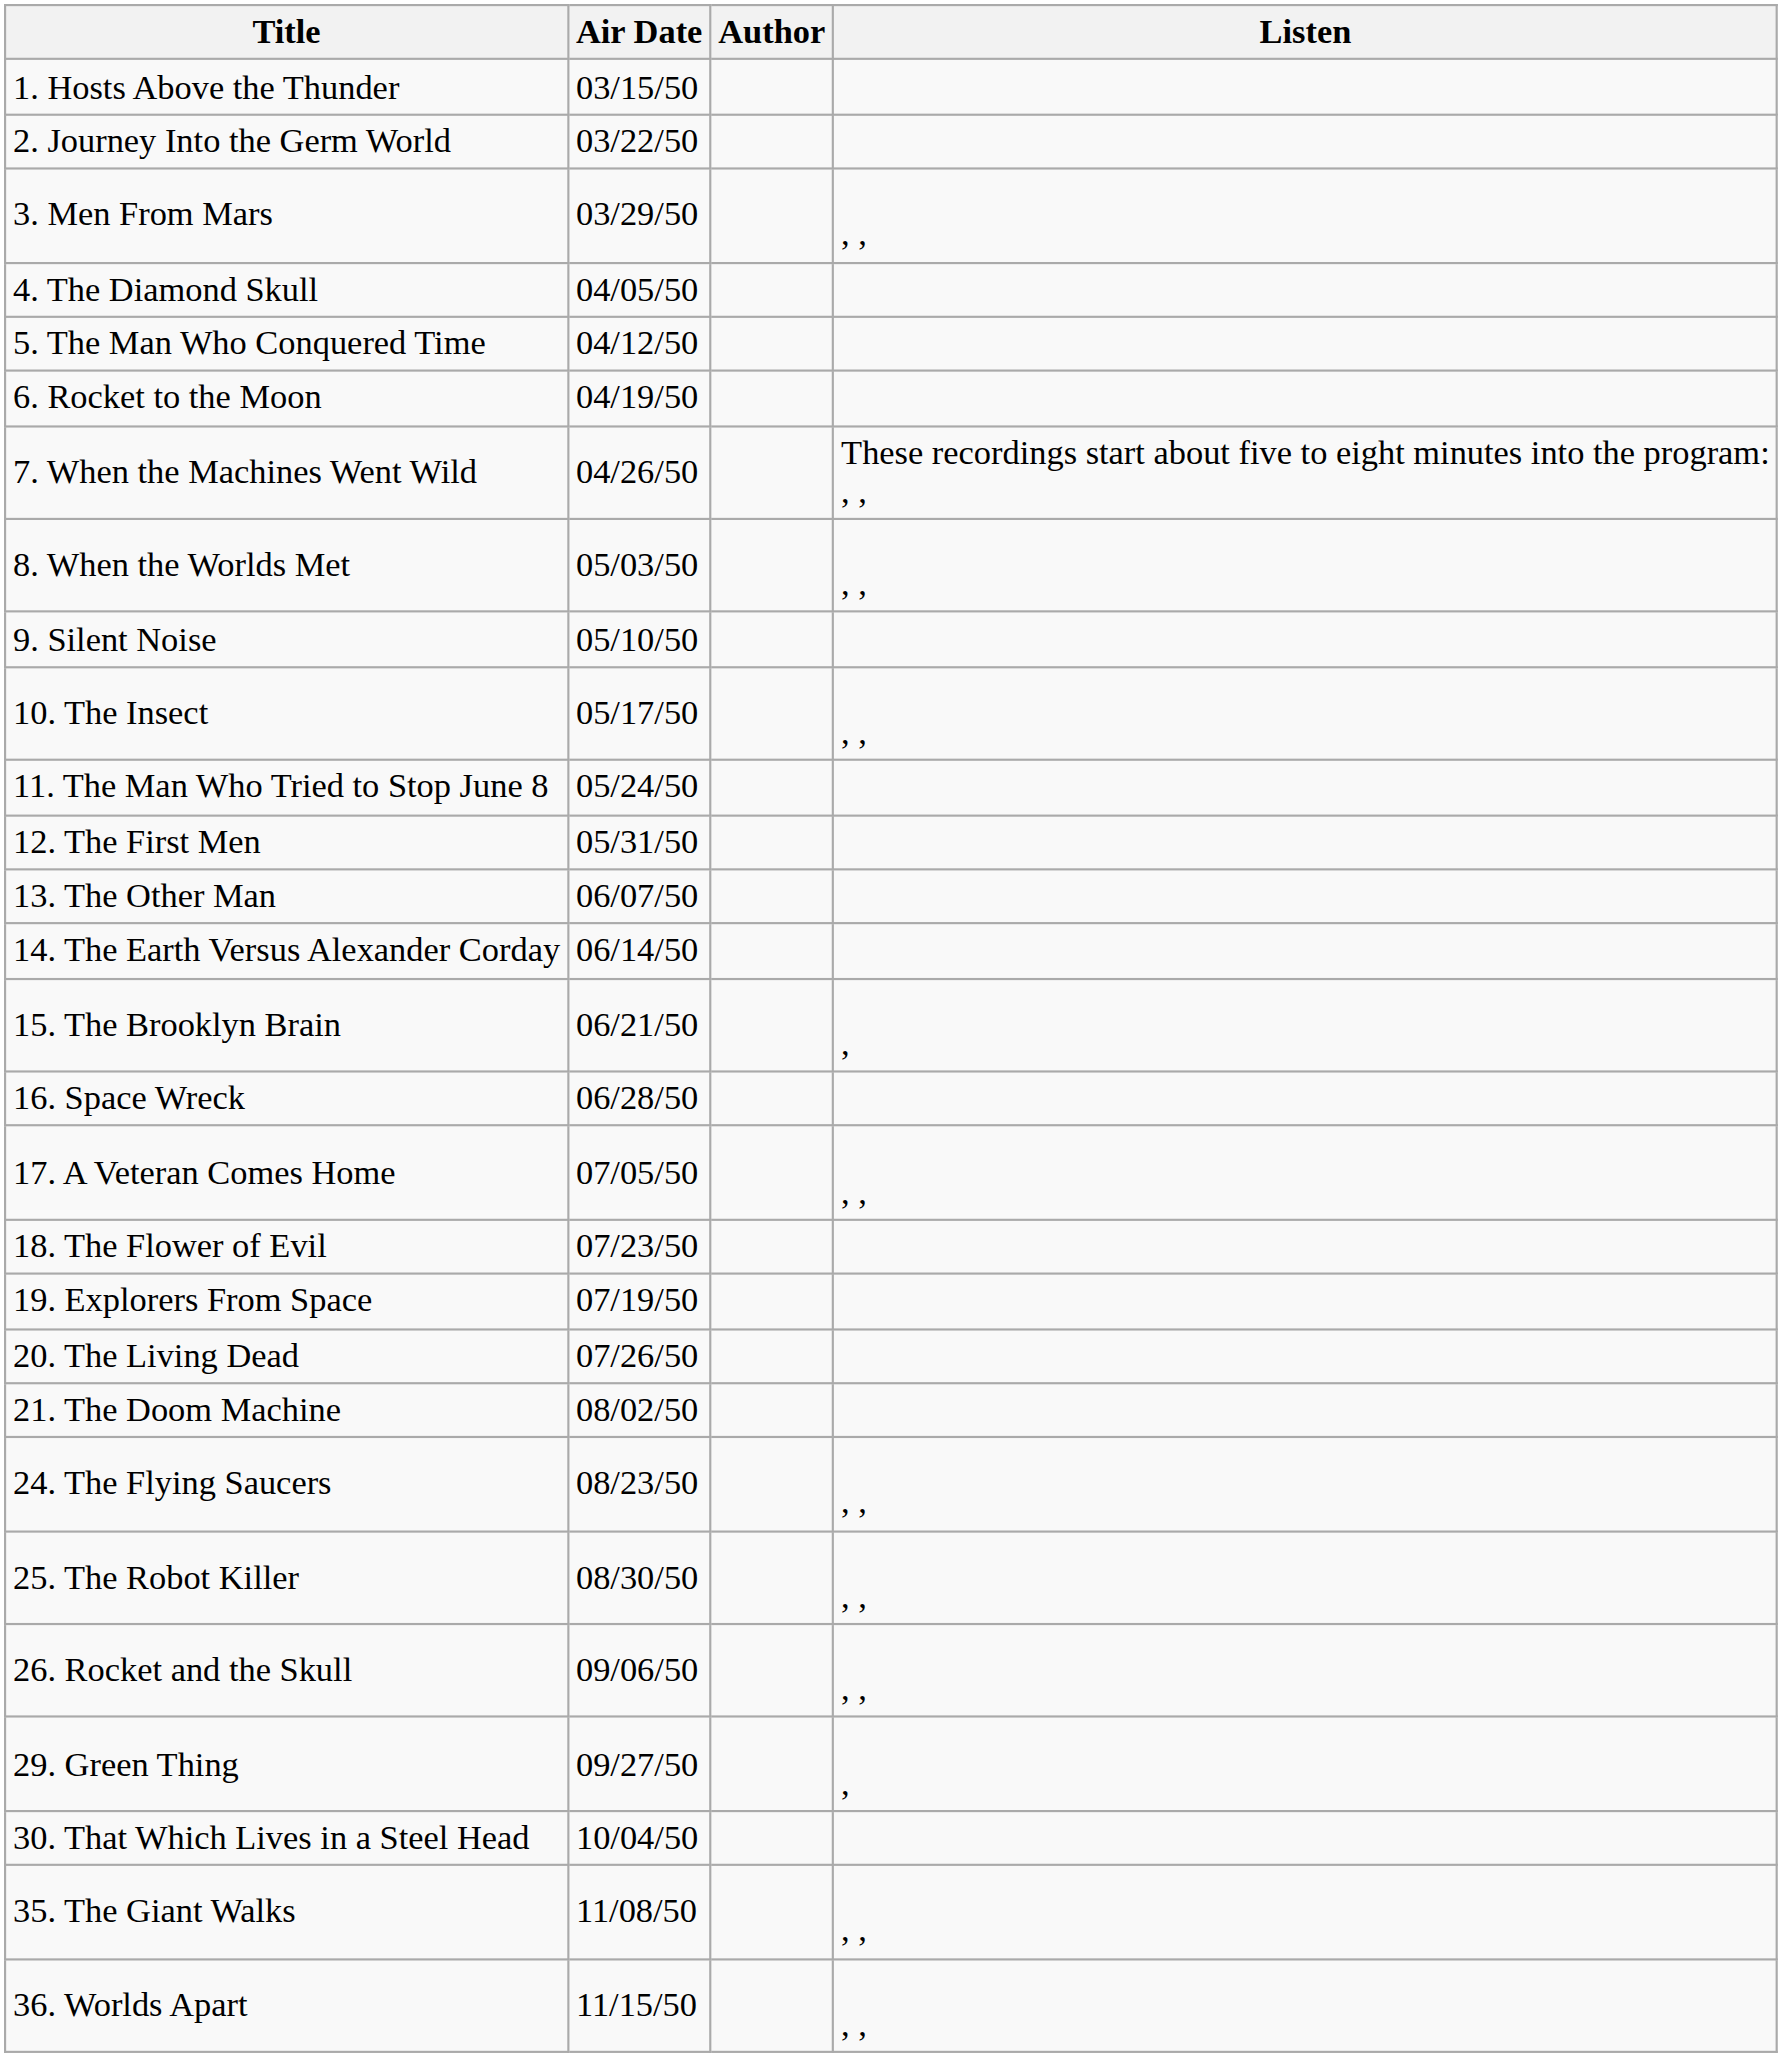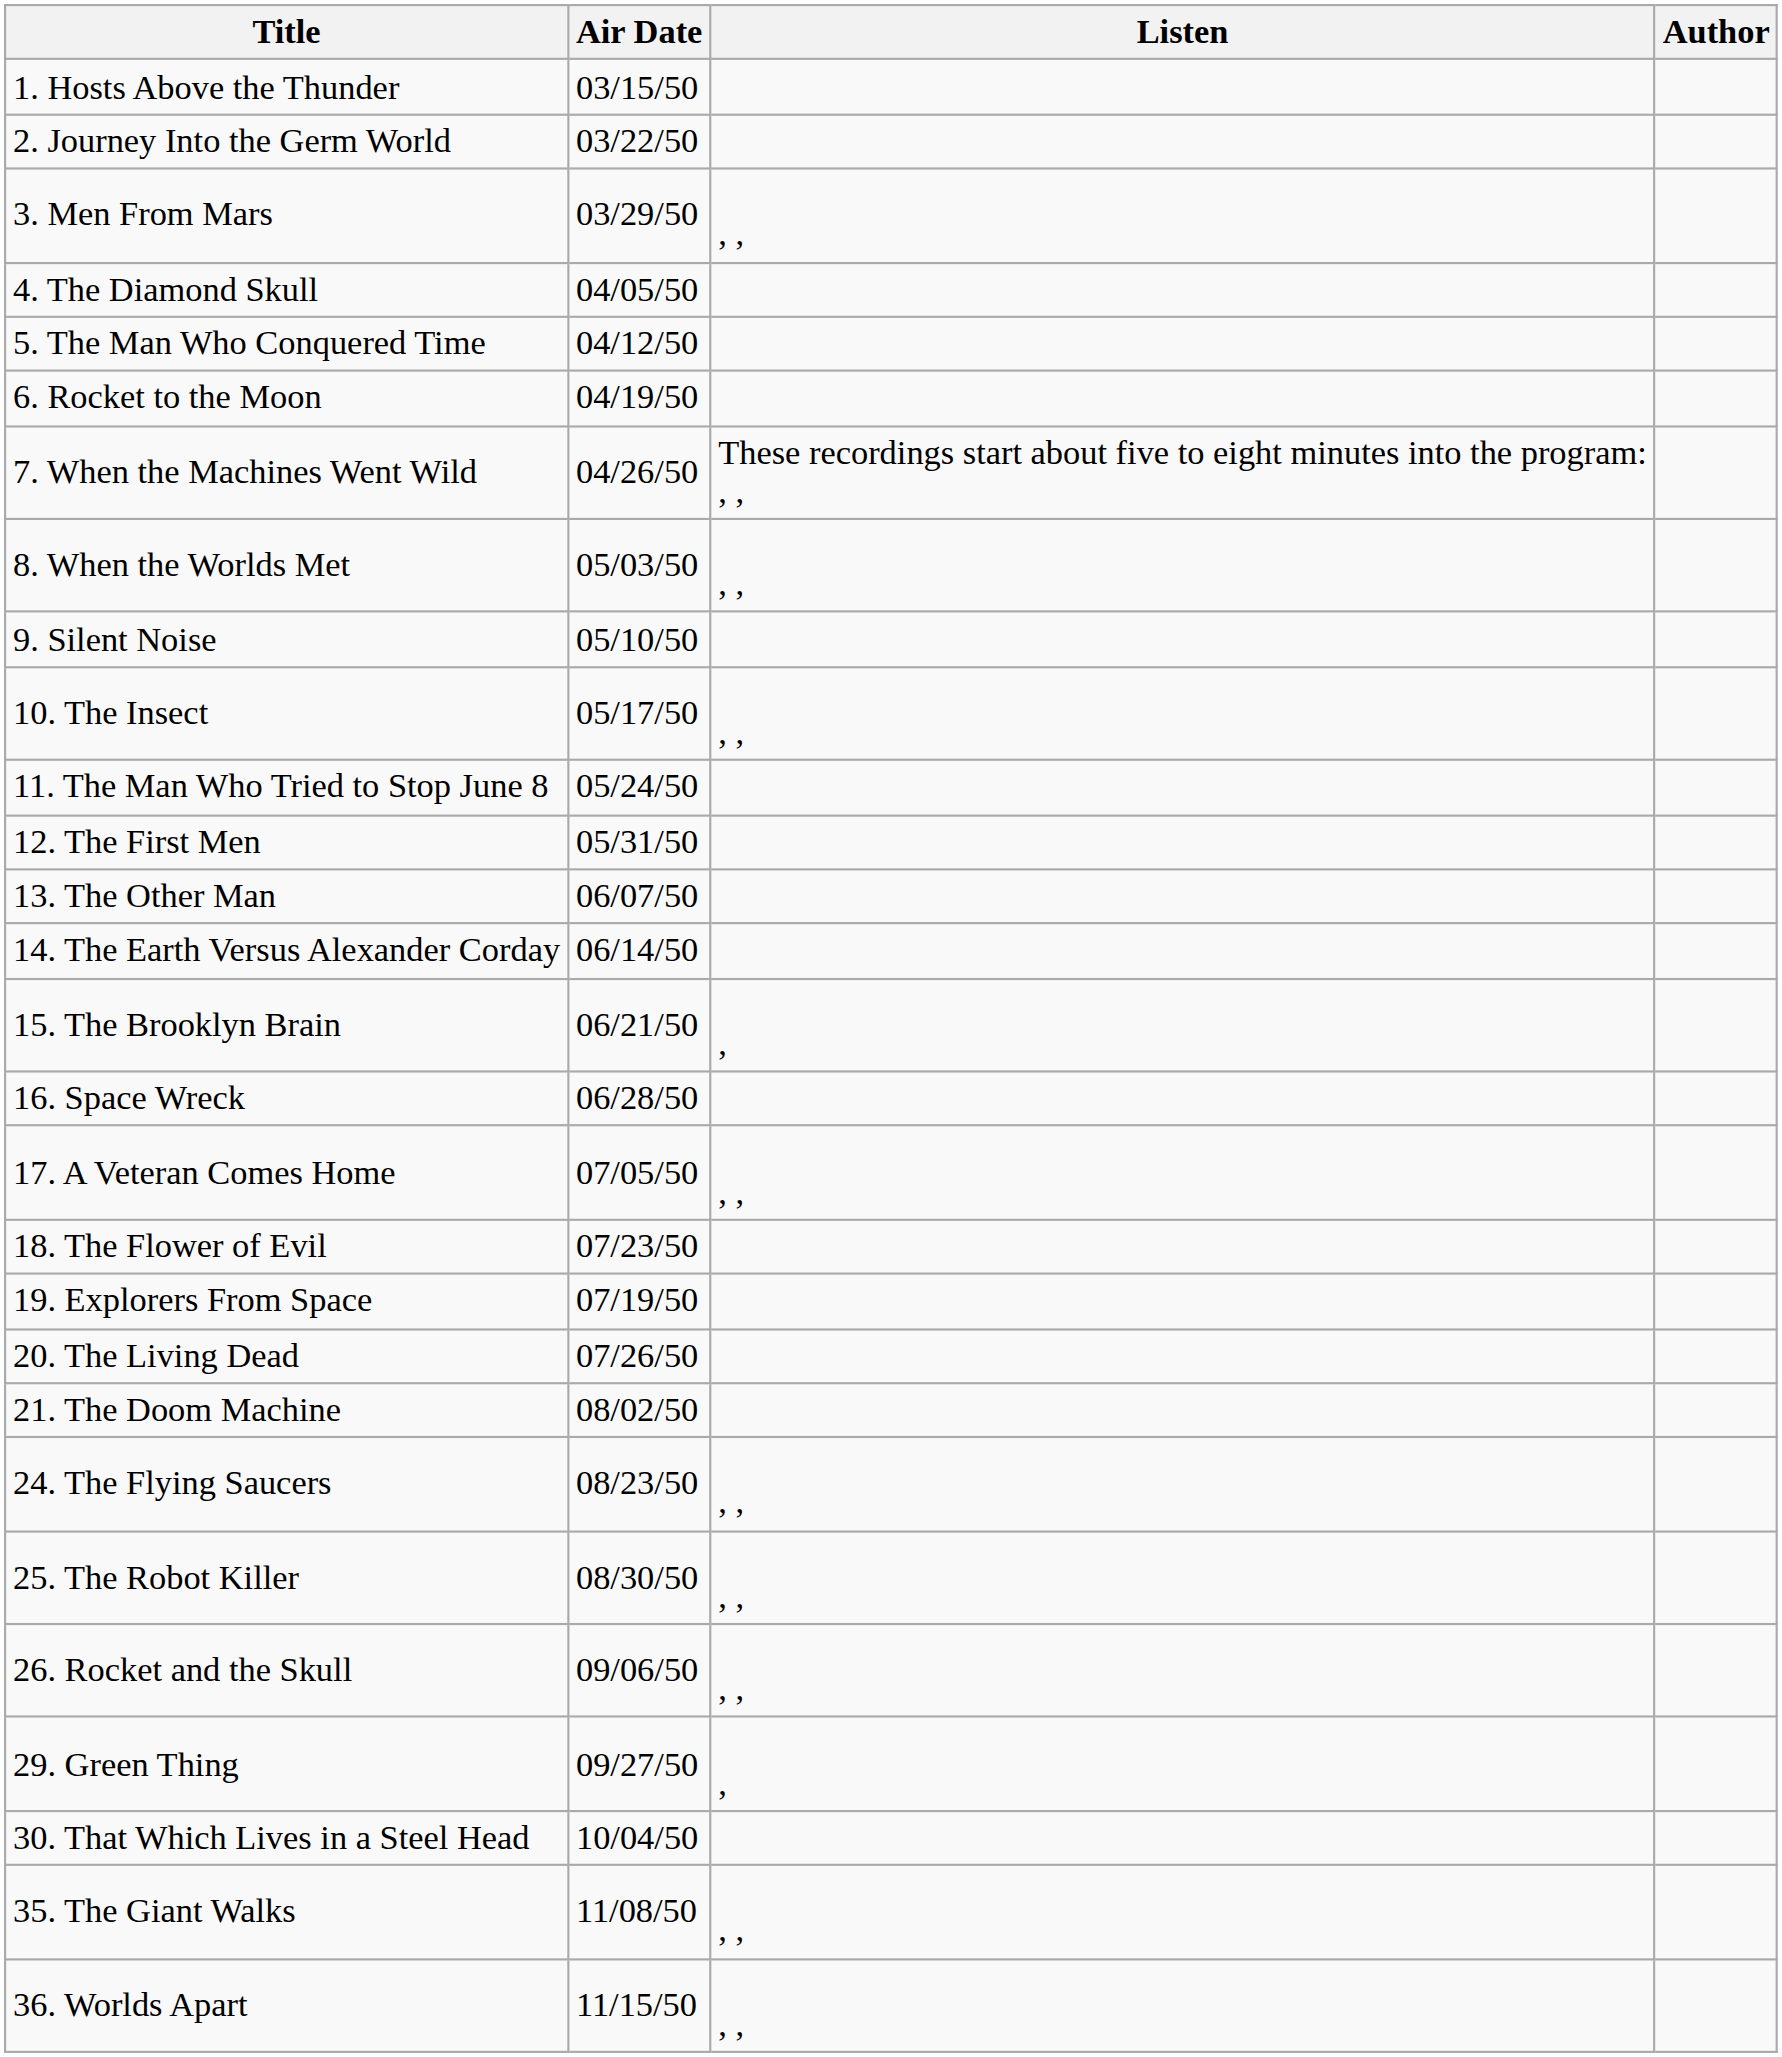columns swapped: (772, 31) <-> (1305, 31)
